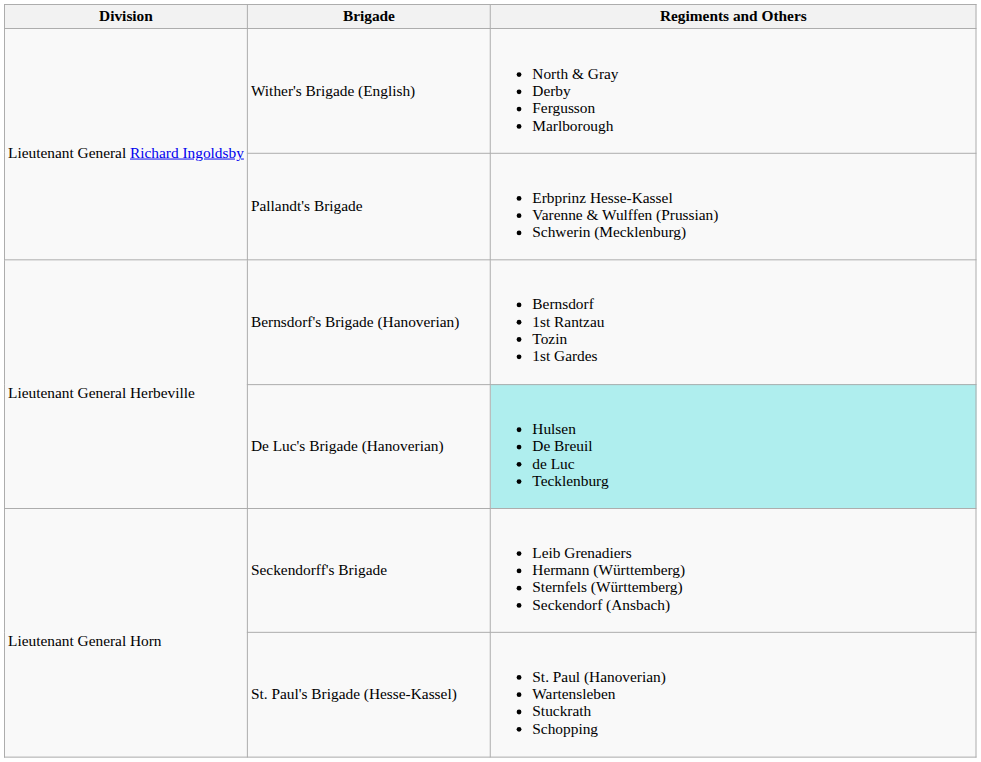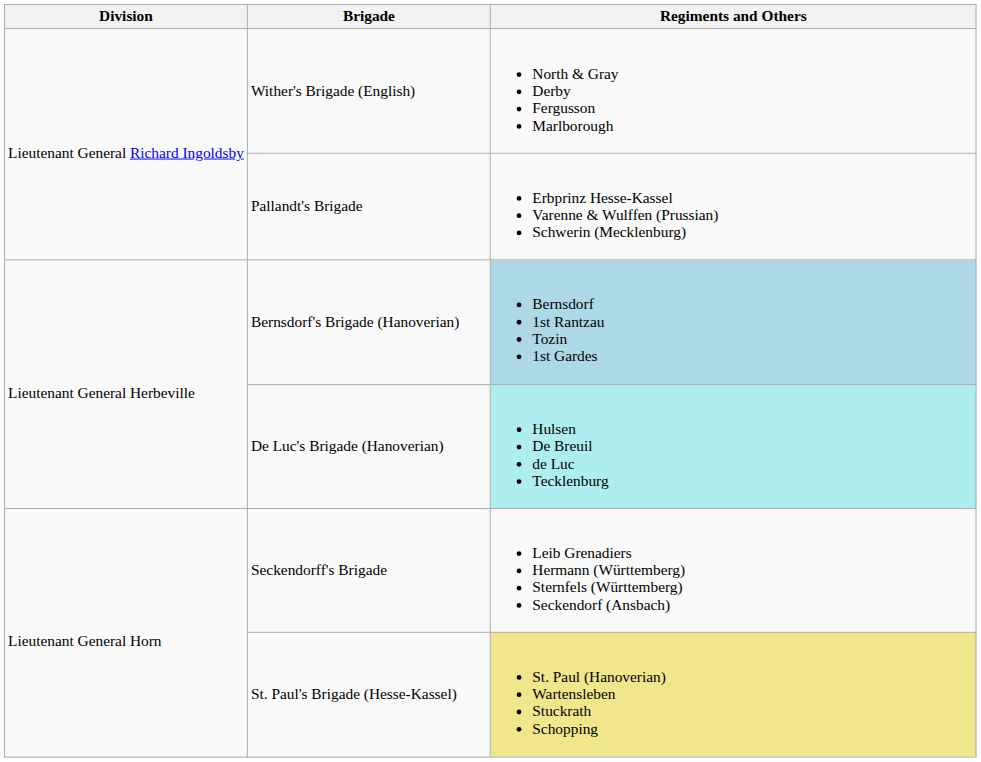(733, 331) no background -> (733, 331) lightblue background
(733, 703) no background -> (733, 703) khaki background
